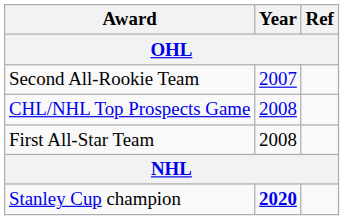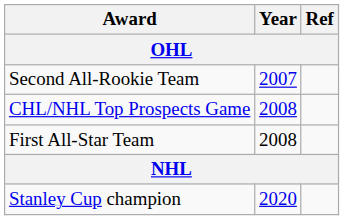(278, 199) bold -> (278, 199) normal
